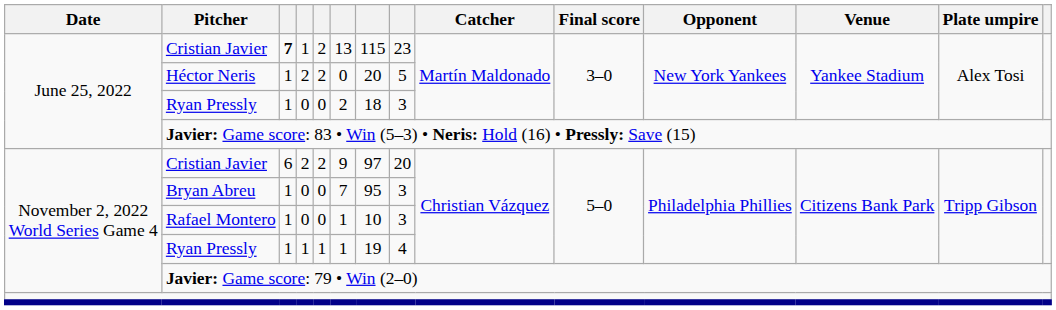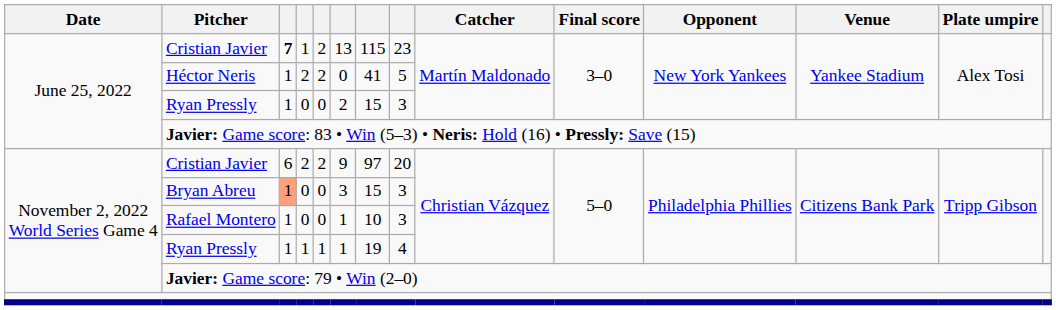(373, 76) 20 -> (373, 76) 41
(373, 105) 18 -> (373, 105) 15
(288, 191) no background -> (288, 191) lightsalmon background
(343, 191) 7 -> (343, 191) 3
(373, 191) 95 -> (373, 191) 15
